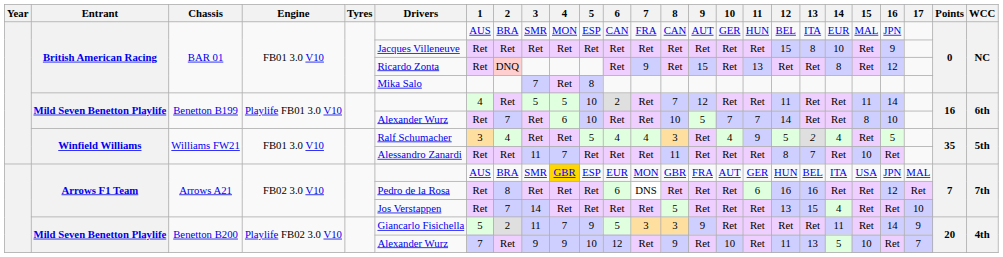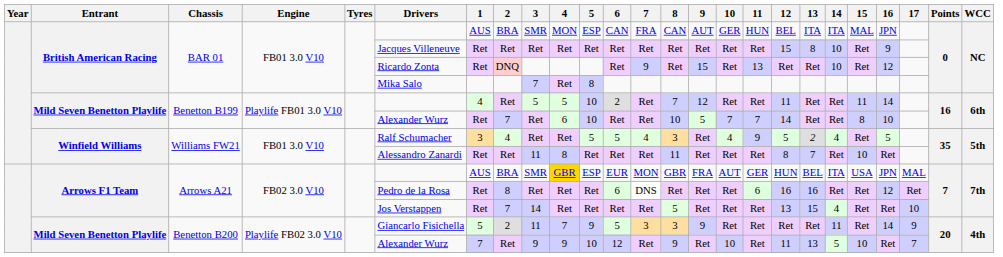(839, 30) EUR -> (836, 30) ITA
(839, 66) 8 -> (836, 66) 10
(617, 137) 4 -> (617, 137) 5
(565, 154) 7 -> (565, 154) 8
